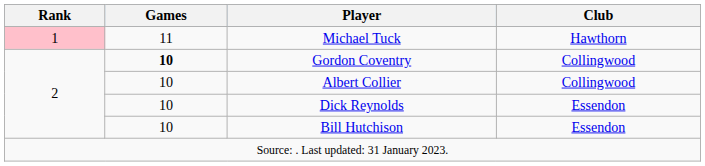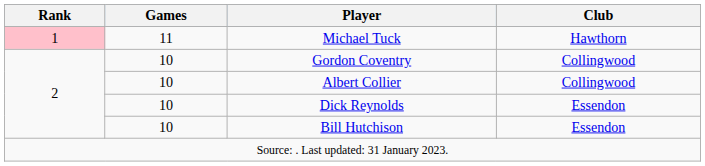(166, 60) bold -> (166, 60) normal
